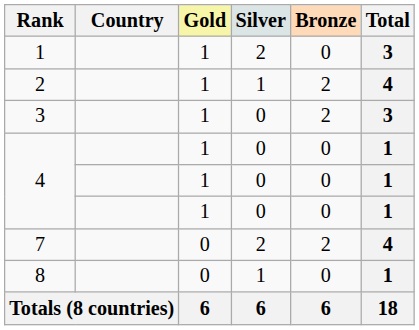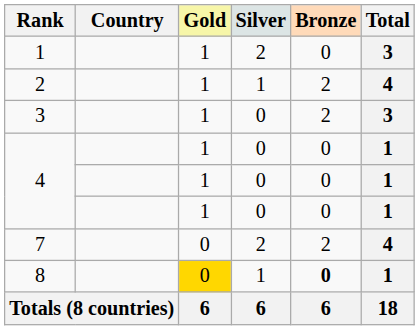(205, 276) no background -> (205, 276) gold background
(326, 276) normal -> (326, 276) bold
